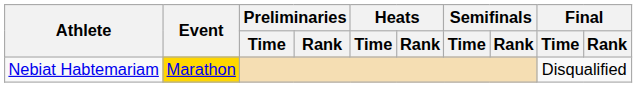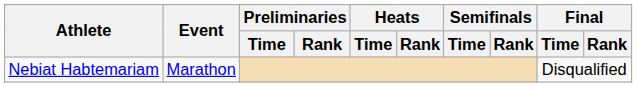(201, 70) gold background -> (201, 70) no background
